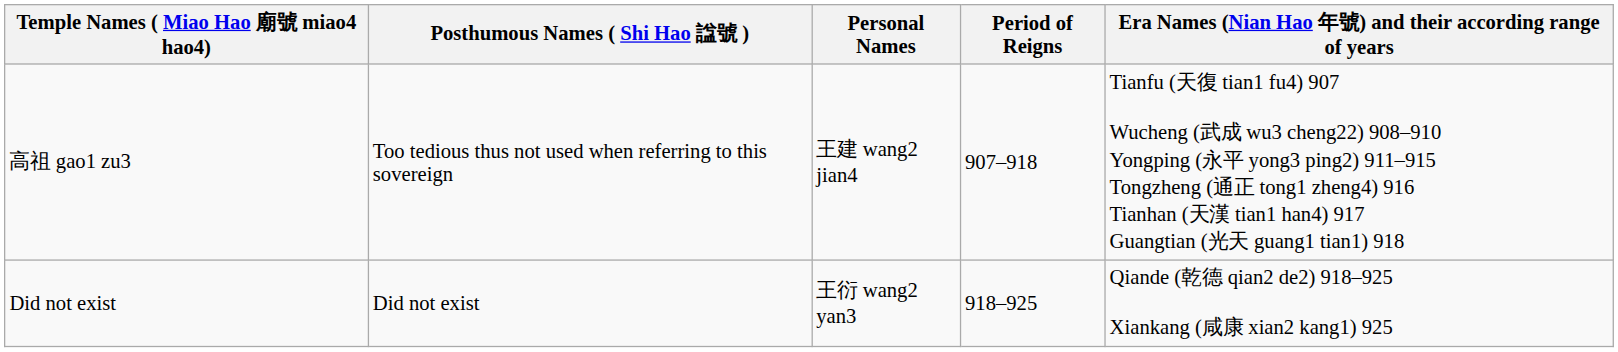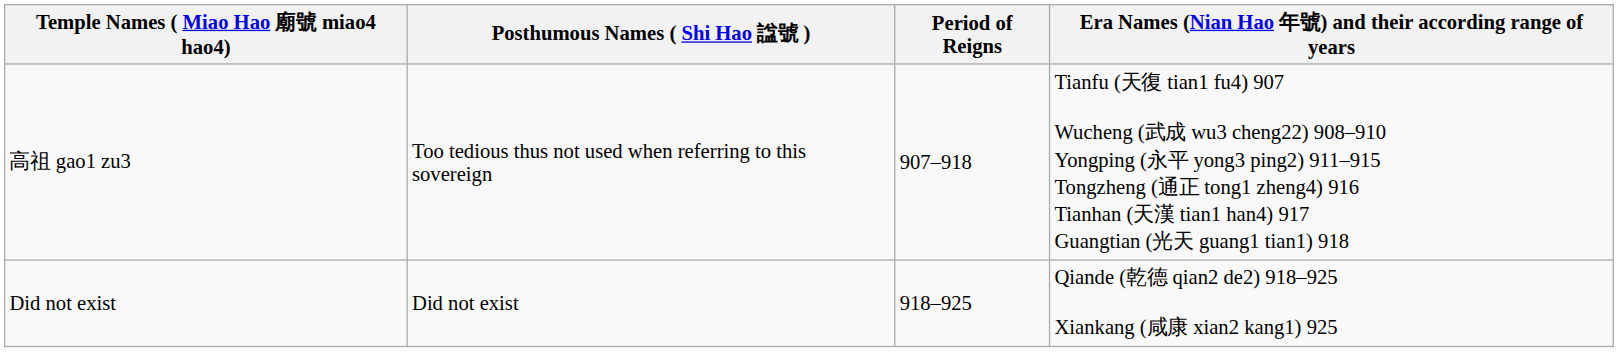- column: (886, 34)
